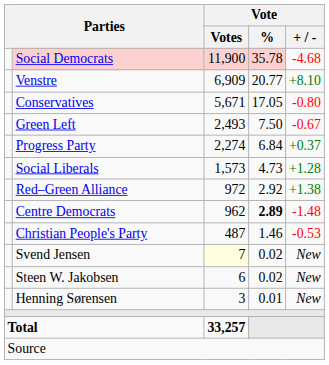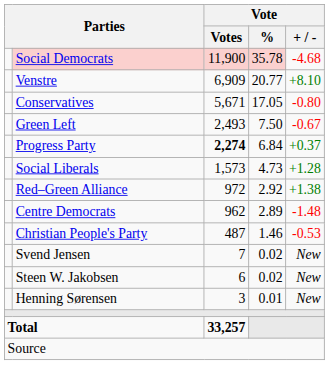(230, 146) normal -> (230, 146) bold
(271, 211) bold -> (271, 211) normal
(242, 255) lightyellow background -> (242, 255) no background
